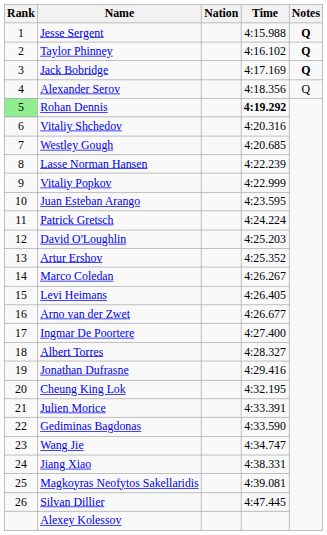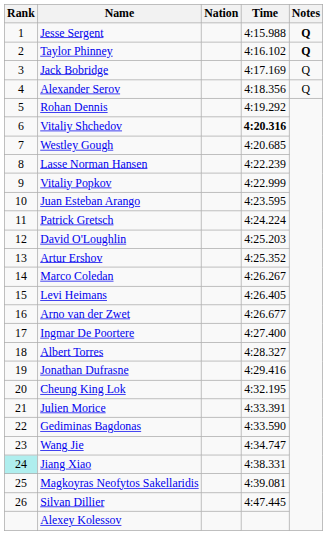(306, 70) bold -> (306, 70) normal
(21, 107) lightgreen background -> (21, 107) no background
(265, 107) bold -> (265, 107) normal
(265, 126) normal -> (265, 126) bold
(21, 464) no background -> (21, 464) paleturquoise background
